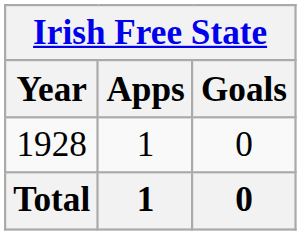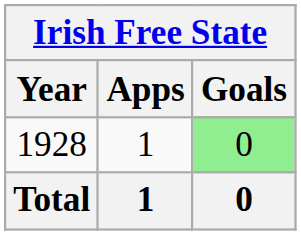(244, 144) no background -> (244, 144) lightgreen background
